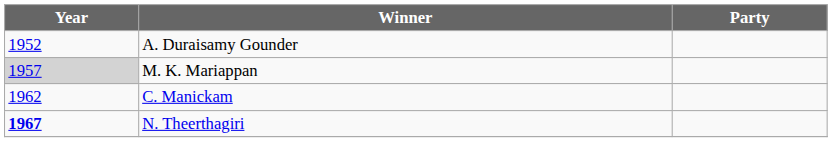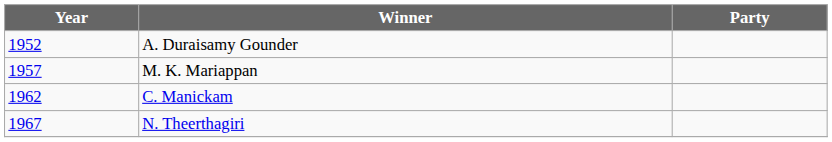(25, 70) lightgrey background -> (25, 70) no background
(25, 123) bold -> (25, 123) normal
